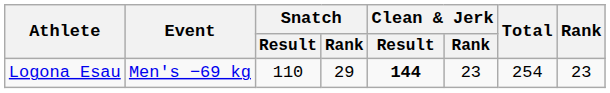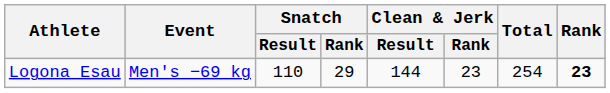(406, 72) bold -> (406, 72) normal
(581, 72) normal -> (581, 72) bold
